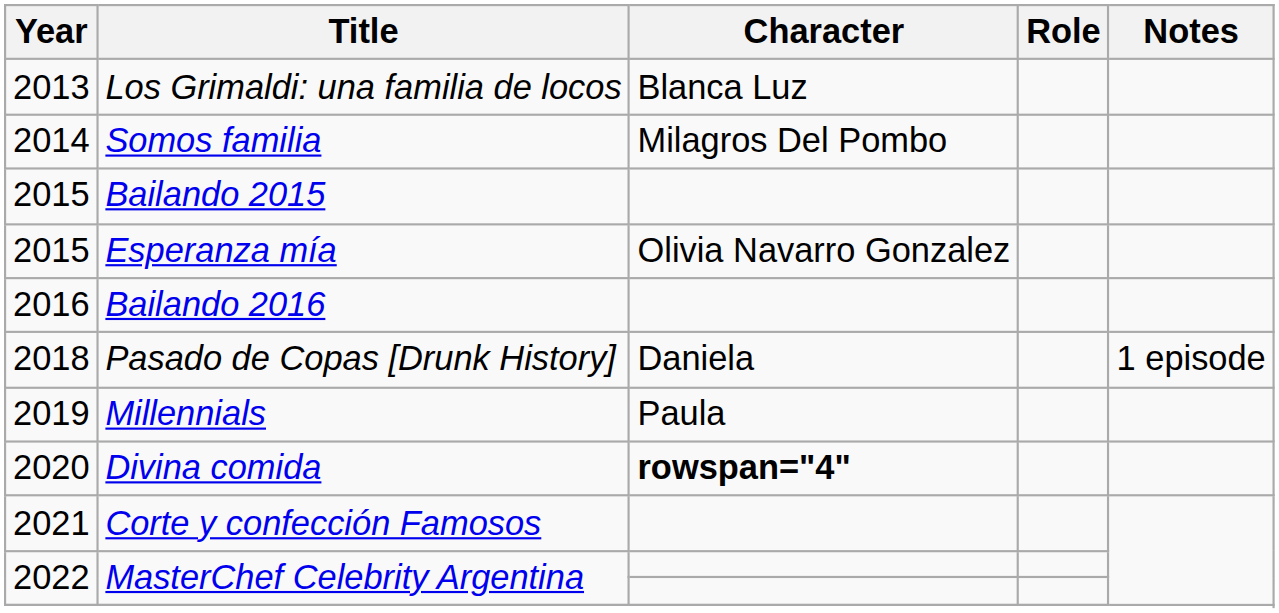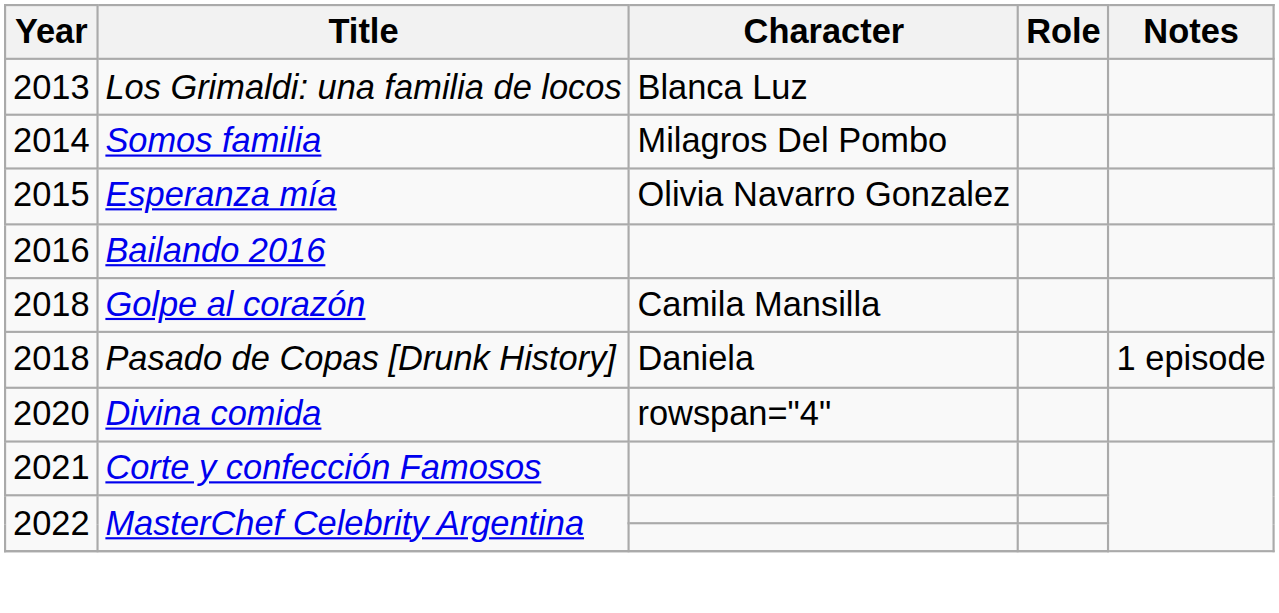- row: (51, 195)
+ row: (51, 304)
- row: (51, 413)
(744, 468) bold -> (734, 413) normal
